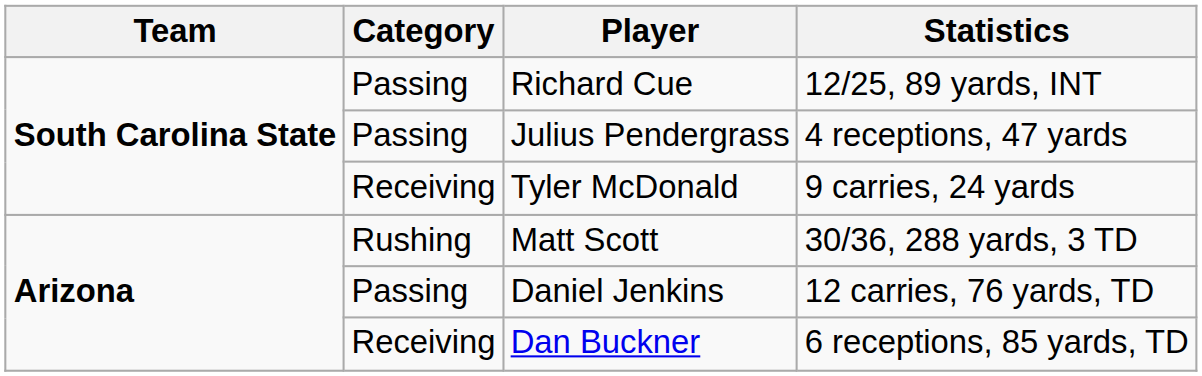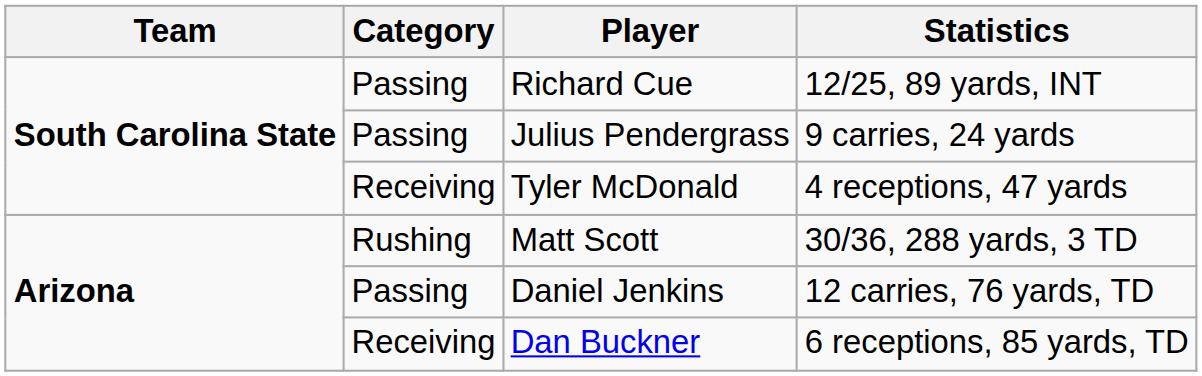(966, 135) 4 receptions, 47 yards -> (940, 135) 9 carries, 24 yards
(940, 187) 9 carries, 24 yards -> (966, 187) 4 receptions, 47 yards
